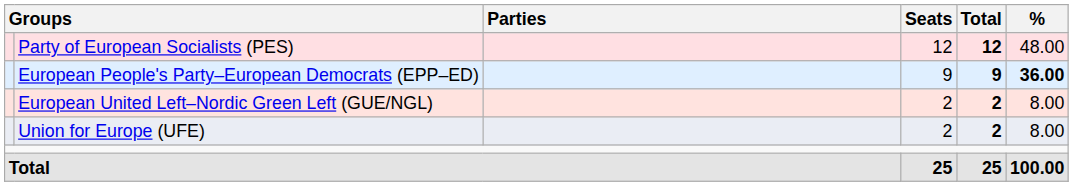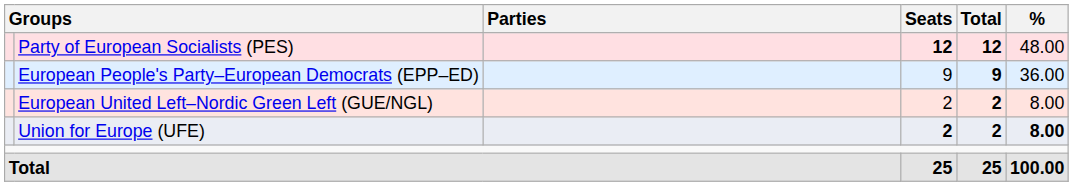(942, 47) normal -> (942, 47) bold
(1042, 75) bold -> (1042, 75) normal
(947, 131) normal -> (947, 131) bold
(1047, 131) normal -> (1047, 131) bold
